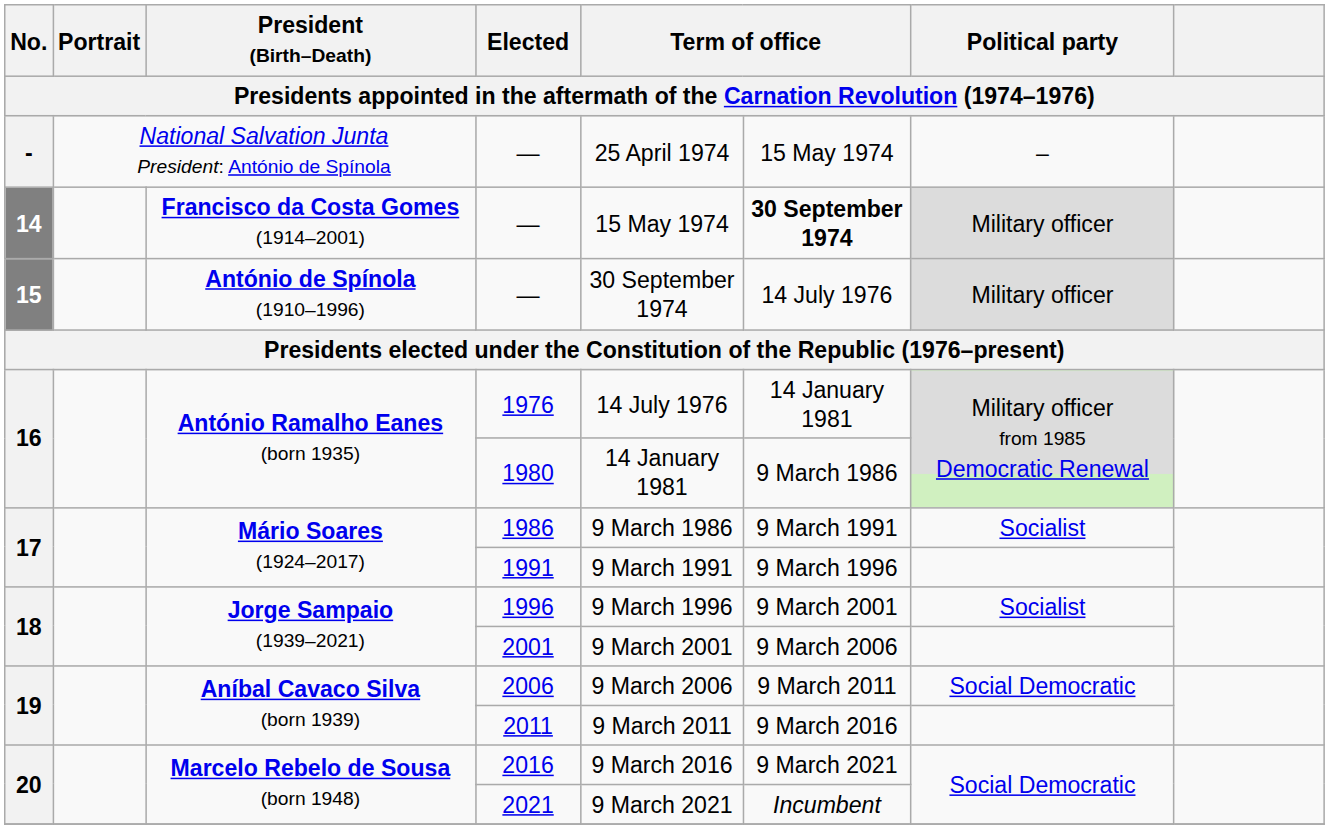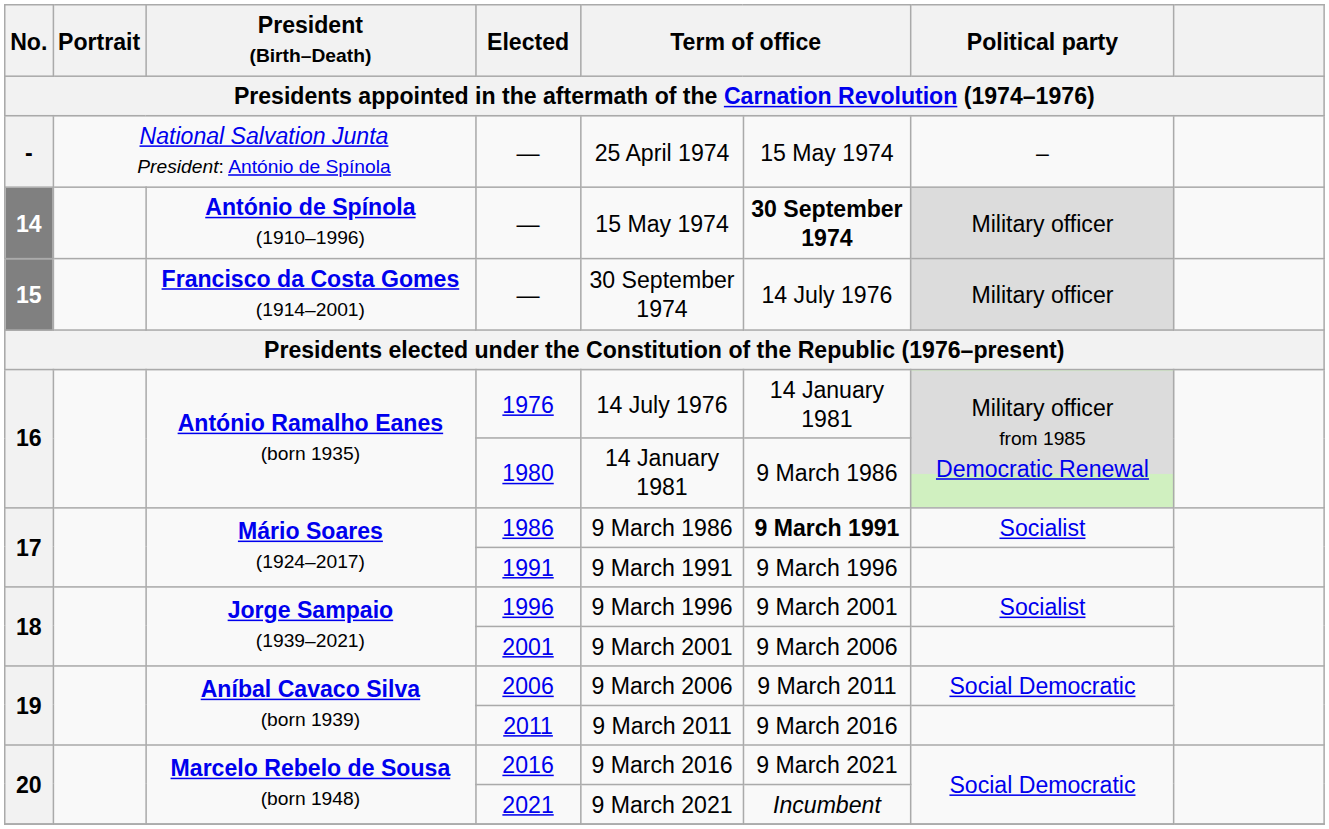(310, 222) Francisco da Costa Gomes (1914–2001) -> (310, 222) António de Spínola (1910–1996)
(310, 293) António de Spínola (1910–1996) -> (310, 293) Francisco da Costa Gomes (1914–2001)
(827, 527) normal -> (827, 527) bold
